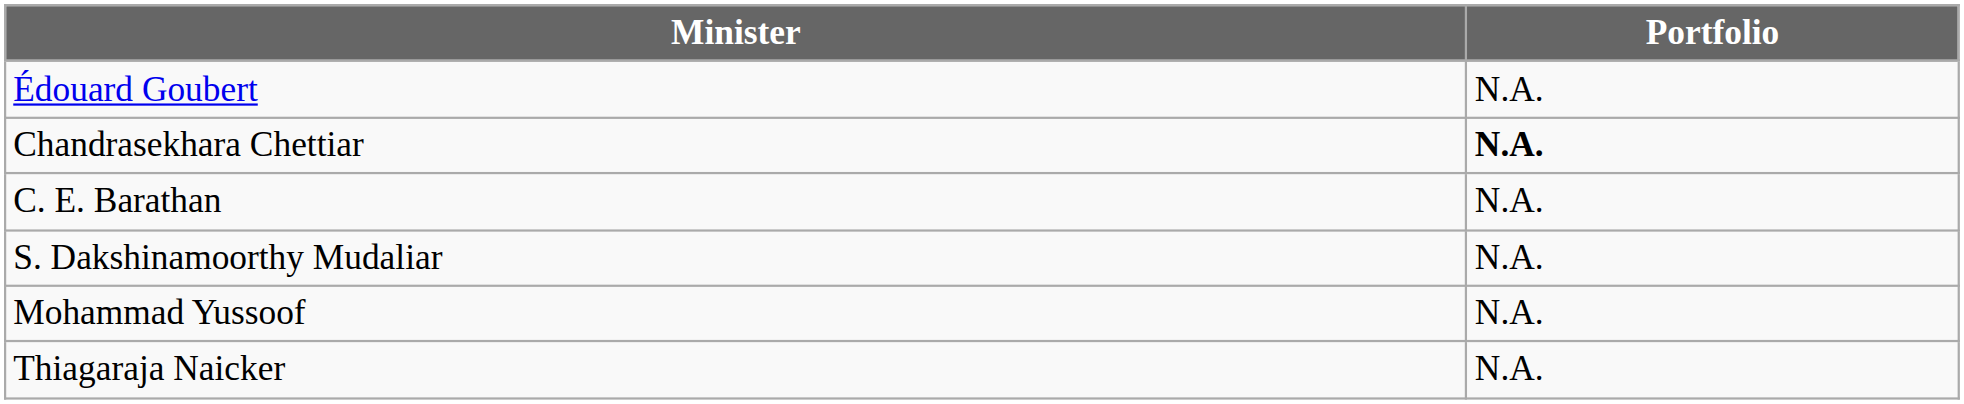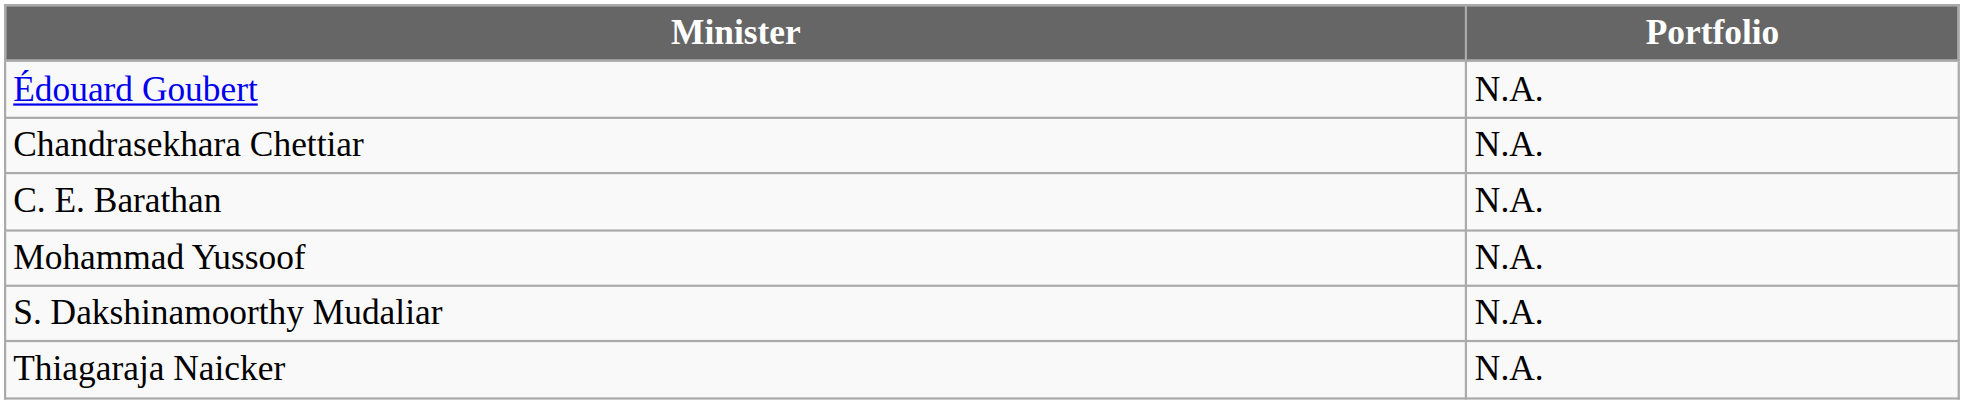(1509, 144) bold -> (1509, 144) normal
rows swapped: (159, 312) <-> (228, 256)
